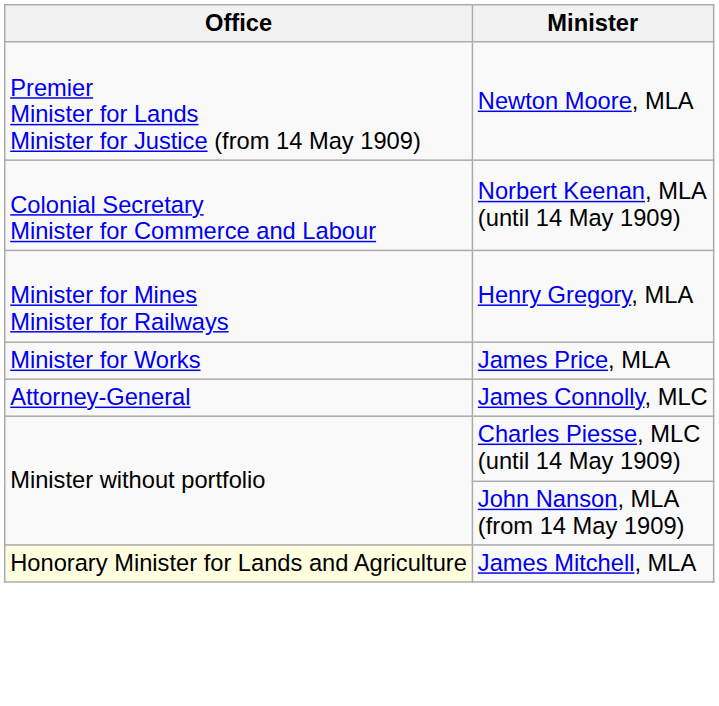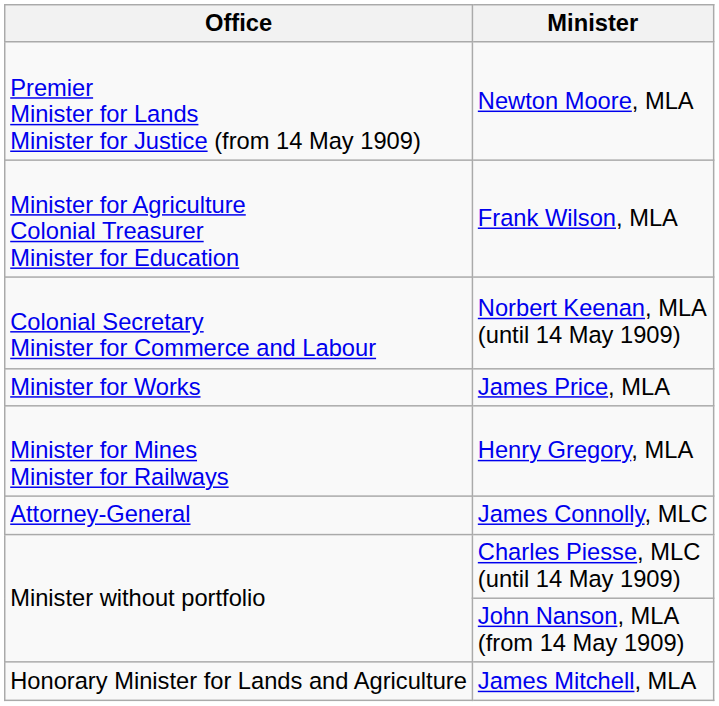+ row: (578, 218)
rows swapped: (574, 359) <-> (586, 295)
(239, 563) lightyellow background -> (239, 680) no background
